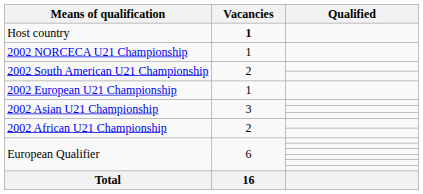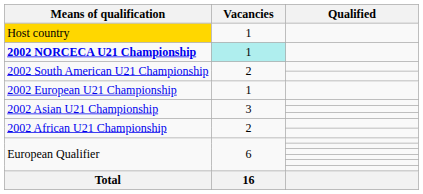(38, 33) no background -> (38, 33) gold background
(248, 33) bold -> (248, 33) normal
(97, 52) normal -> (102, 52) bold
(248, 52) no background -> (248, 52) paleturquoise background
